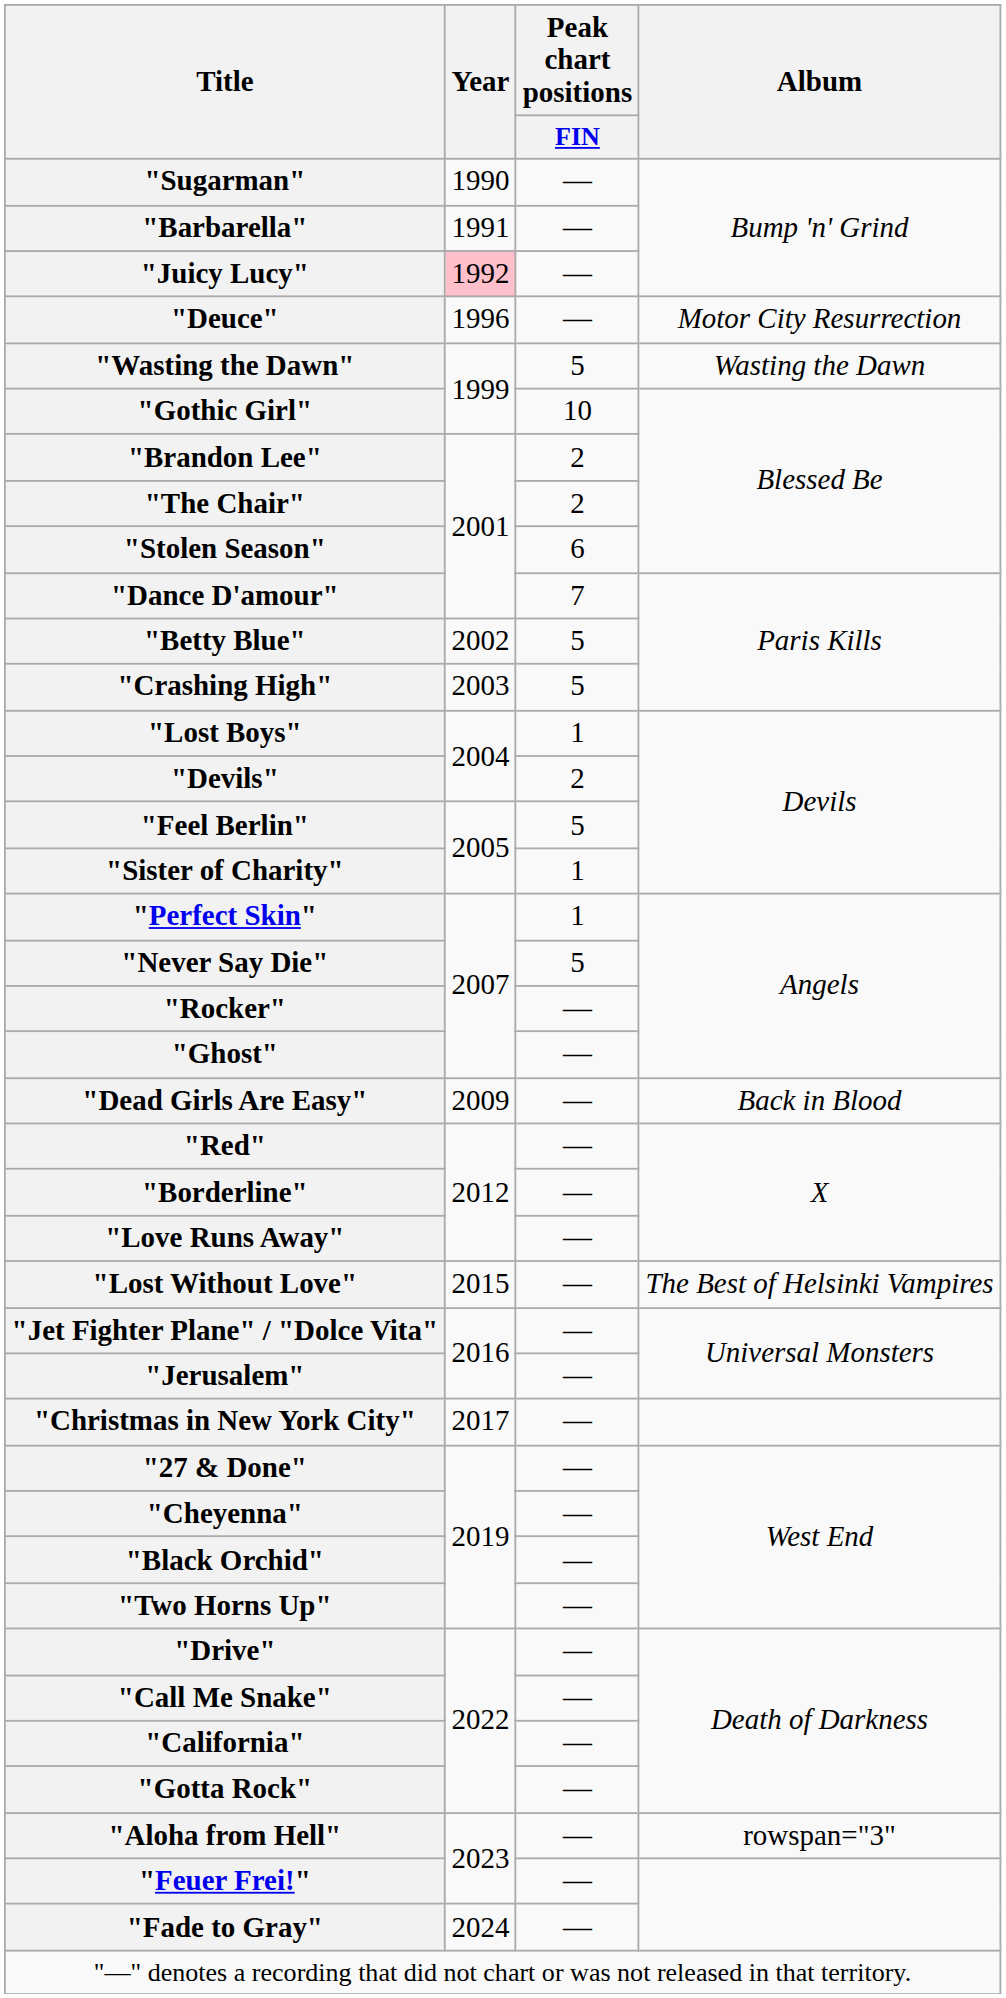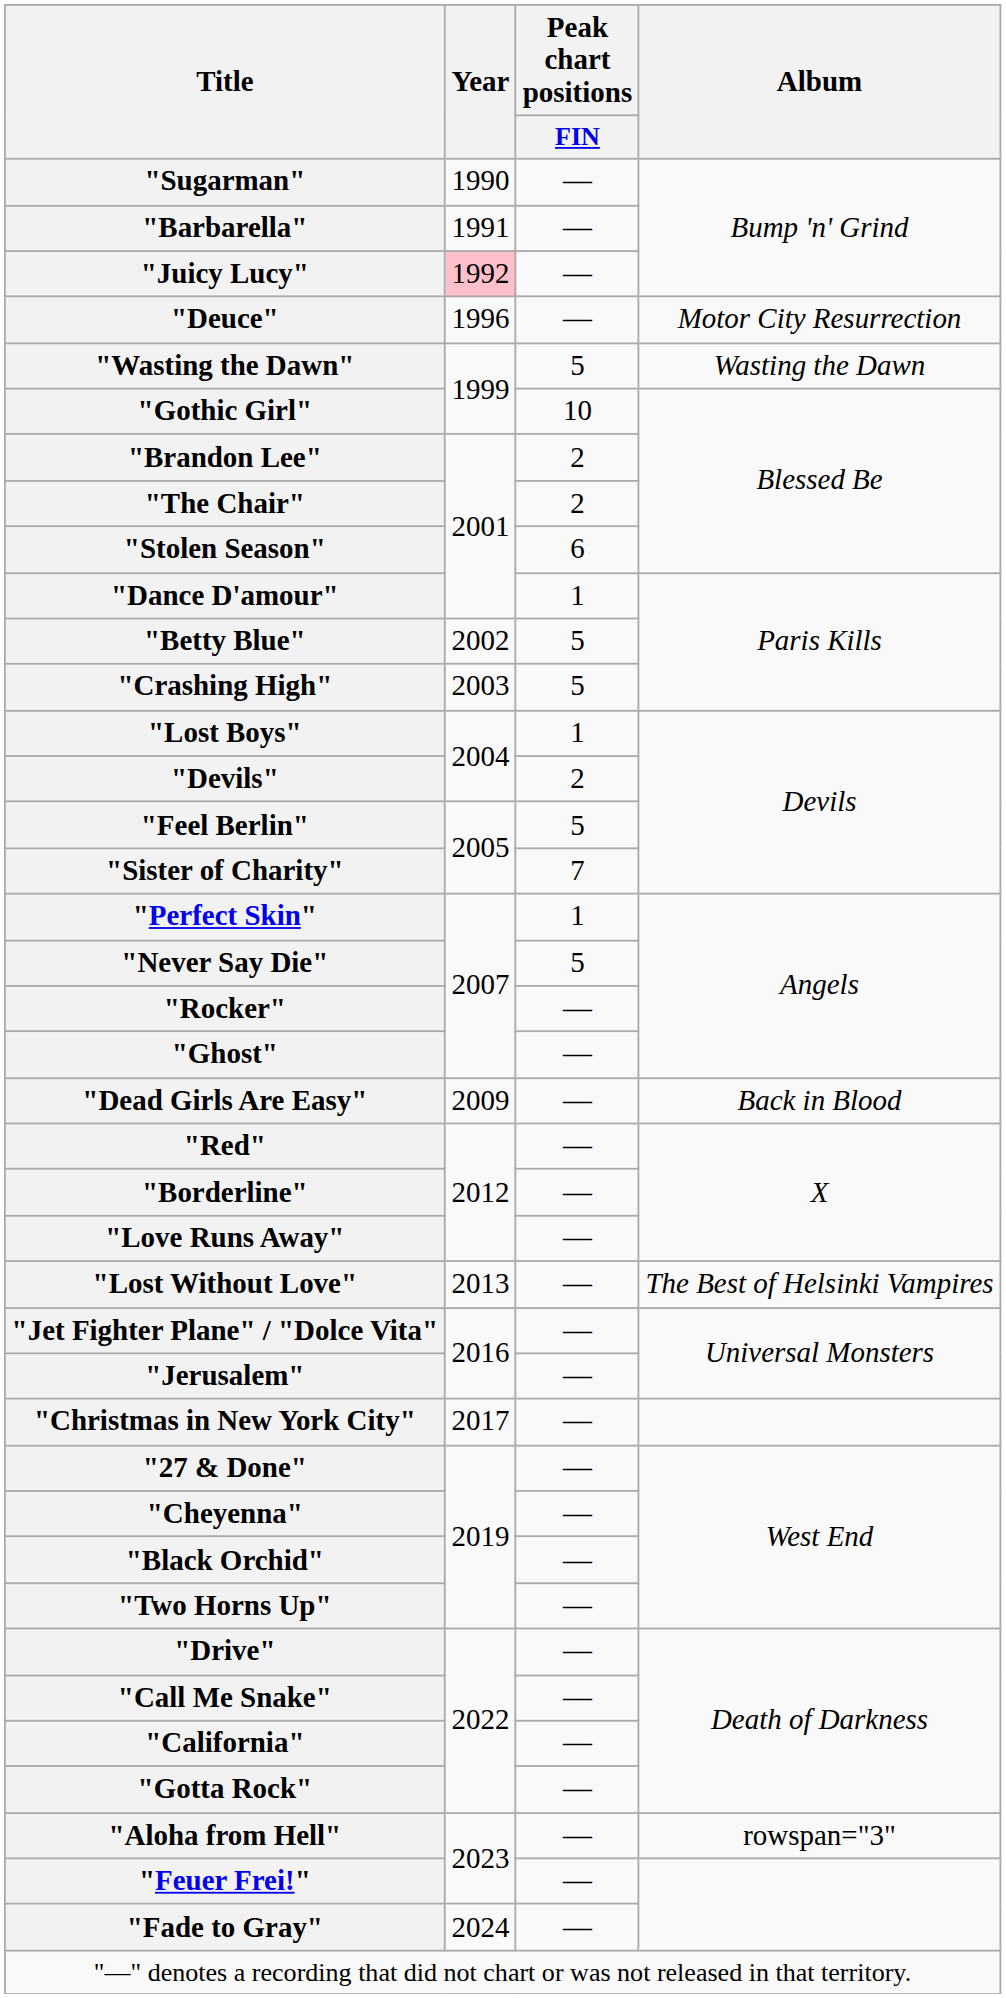(577, 594) 7 -> (577, 594) 1
(577, 870) 1 -> (577, 870) 7
(480, 1283) 2015 -> (480, 1283) 2013
